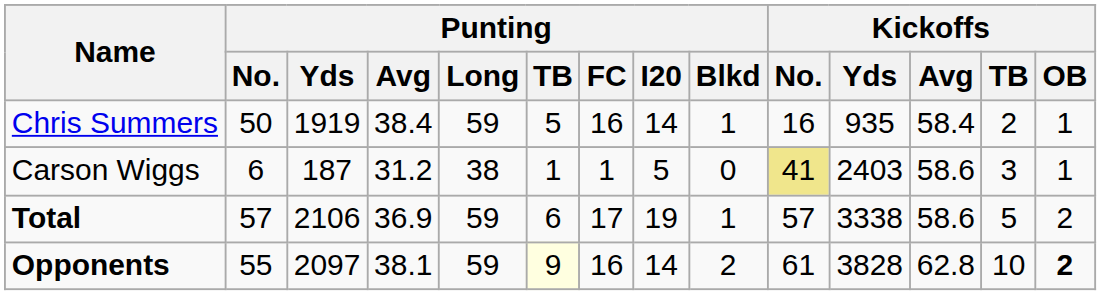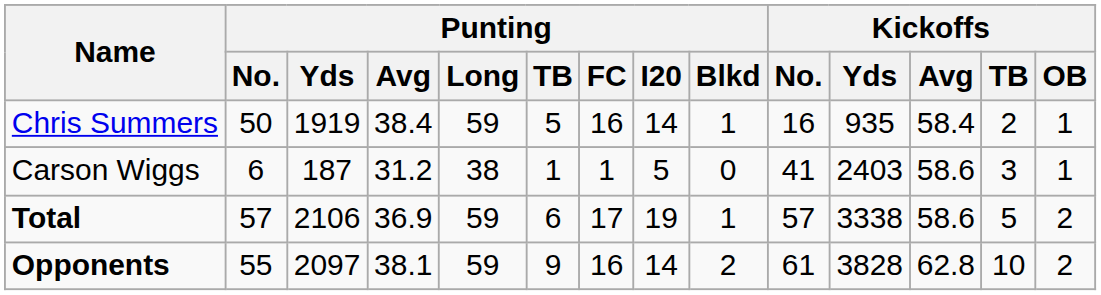(799, 170) khaki background -> (799, 170) no background
(553, 265) lightyellow background -> (553, 265) no background
(1065, 265) bold -> (1065, 265) normal
